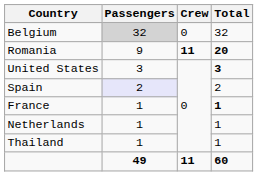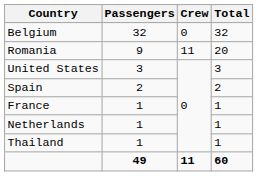(140, 32) lightgrey background -> (140, 32) no background
(188, 51) bold -> (188, 51) normal
(221, 51) bold -> (221, 51) normal
(218, 69) bold -> (218, 69) normal
(140, 88) lavender background -> (140, 88) no background
(218, 106) bold -> (218, 106) normal
